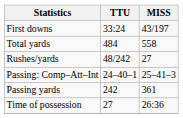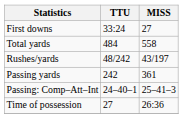(155, 28) 43/197 -> (147, 28) 27
(147, 59) 27 -> (155, 59) 43/197
rows swapped: (33, 90) <-> (53, 74)
